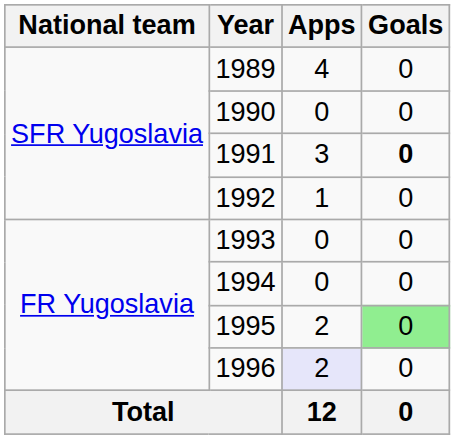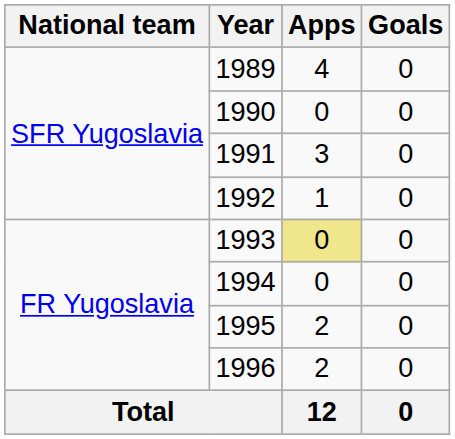(406, 154) bold -> (406, 154) normal
(322, 240) no background -> (322, 240) khaki background
(406, 326) lightgreen background -> (406, 326) no background
(322, 369) lavender background -> (322, 369) no background
